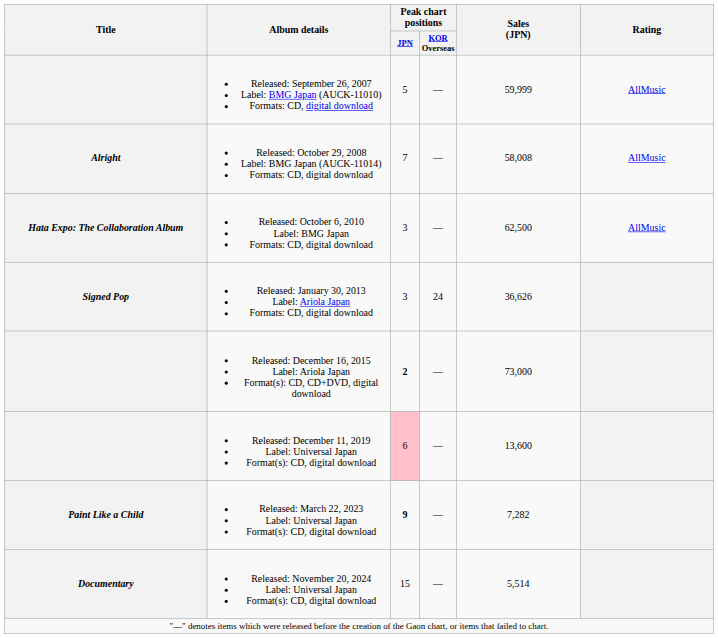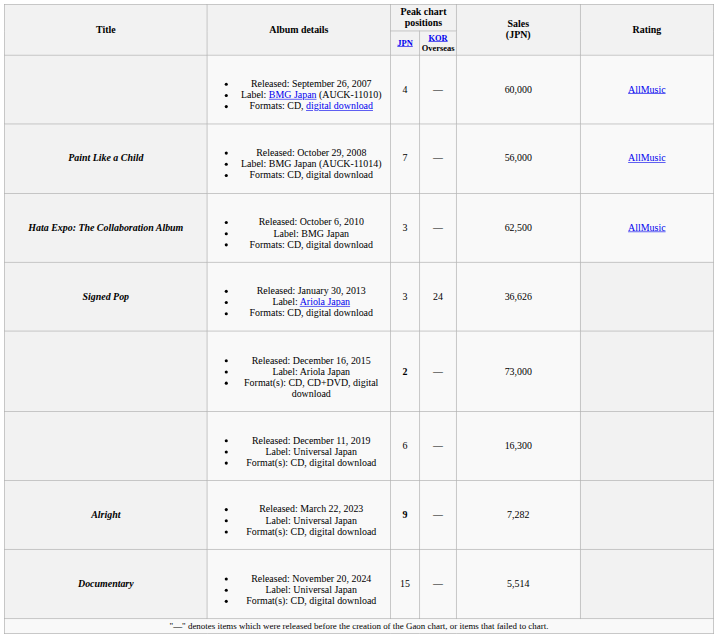(405, 89) 5 -> (405, 89) 4
(518, 89) 59,999 -> (518, 89) 60,000
(106, 158) Alright -> (106, 158) Paint Like a Child
(518, 158) 58,008 -> (518, 158) 56,000
(405, 446) pink background -> (405, 446) no background
(518, 446) 13,600 -> (518, 446) 16,300
(106, 515) Paint Like a Child -> (106, 515) Alright
